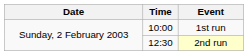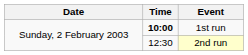(160, 27) normal -> (160, 27) bold
